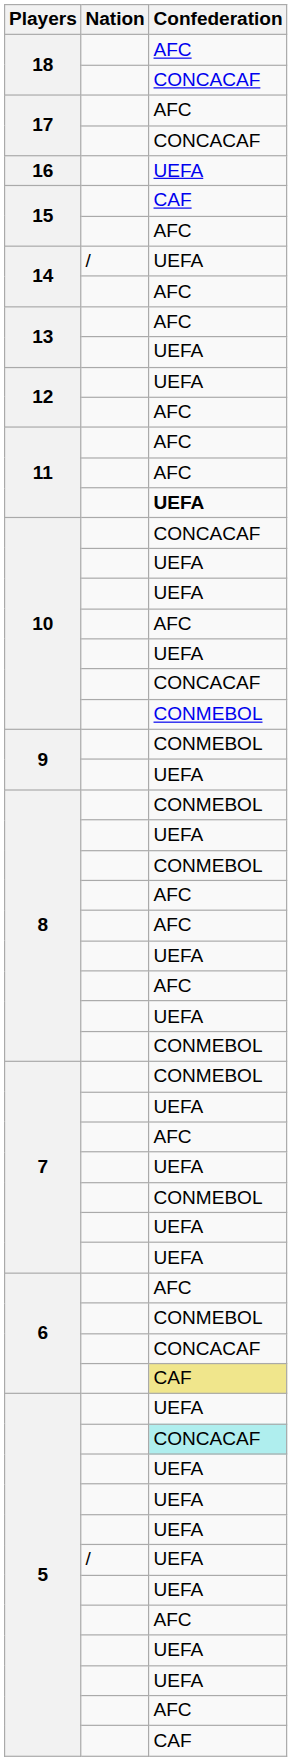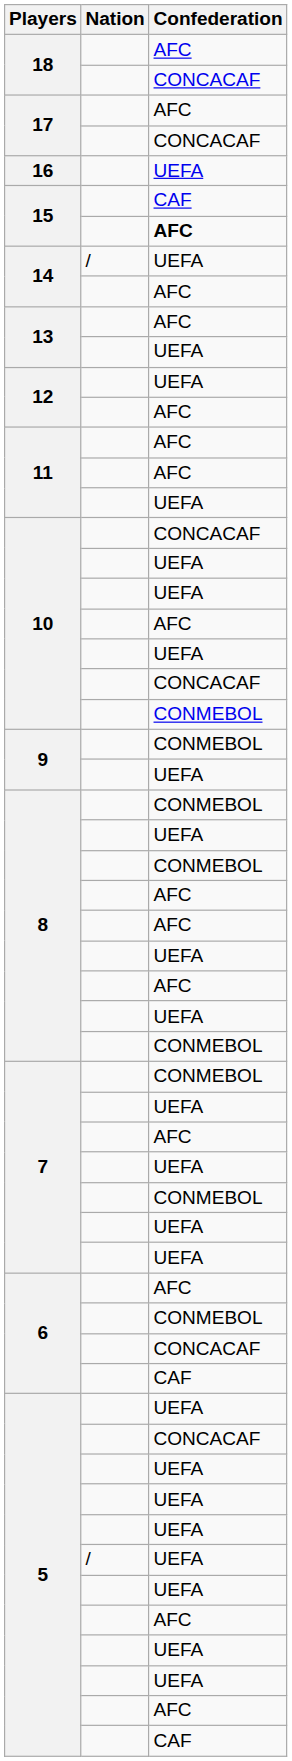(173, 230) normal -> (173, 230) bold
(179, 502) bold -> (178, 502) normal
(173, 1378) khaki background -> (173, 1378) no background
(207, 1438) paleturquoise background -> (207, 1438) no background
